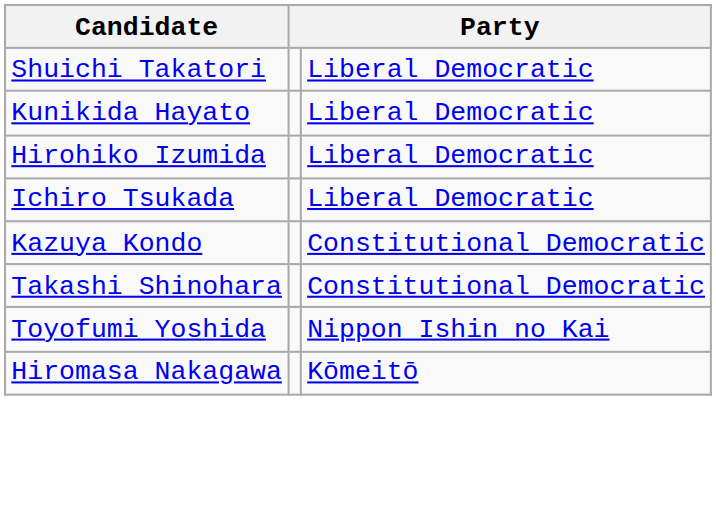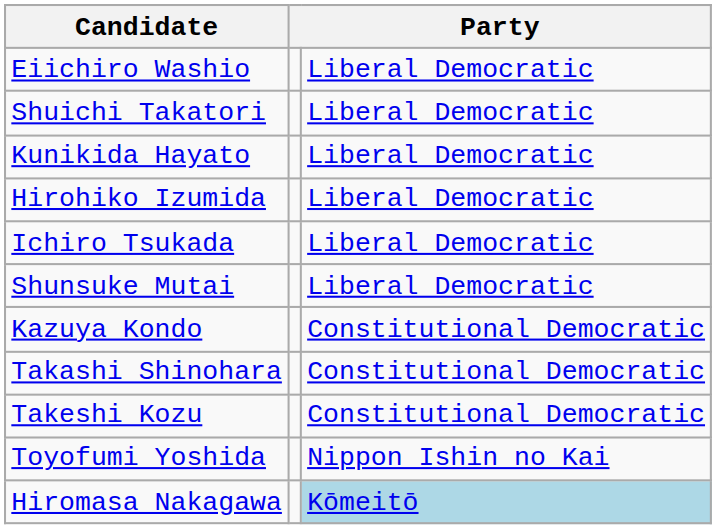+ row: (131, 70)
+ row: (123, 286)
+ row: (107, 416)
(363, 372) no background -> (363, 502) lightblue background
